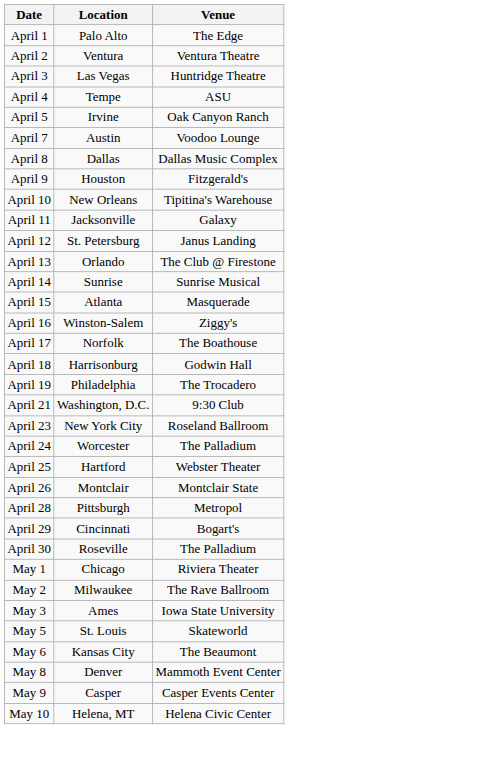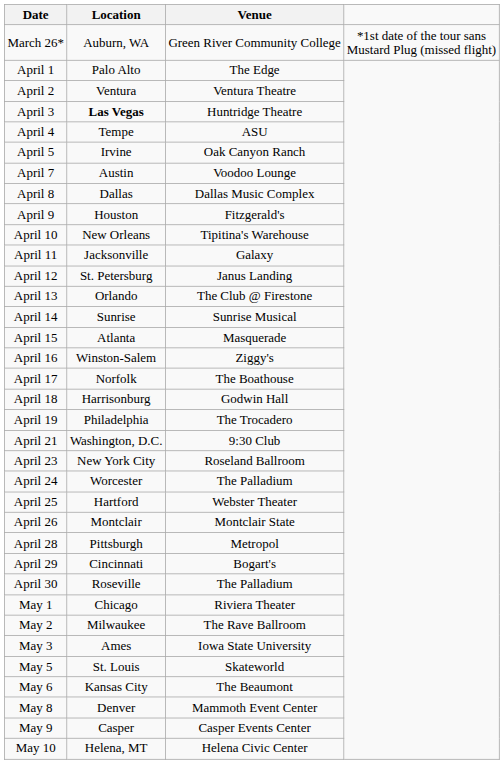+ row: (36, 42)
(103, 76) normal -> (116, 111) bold
